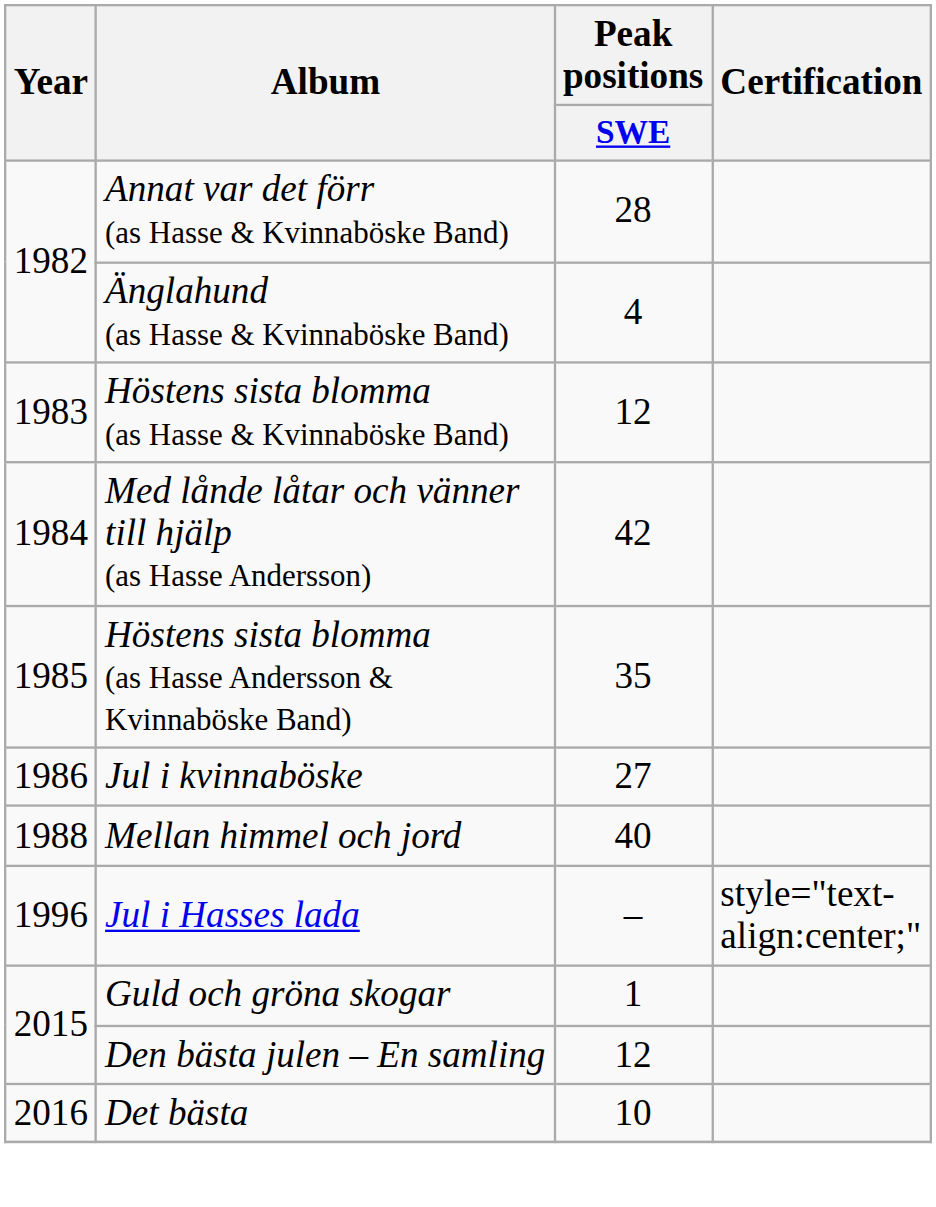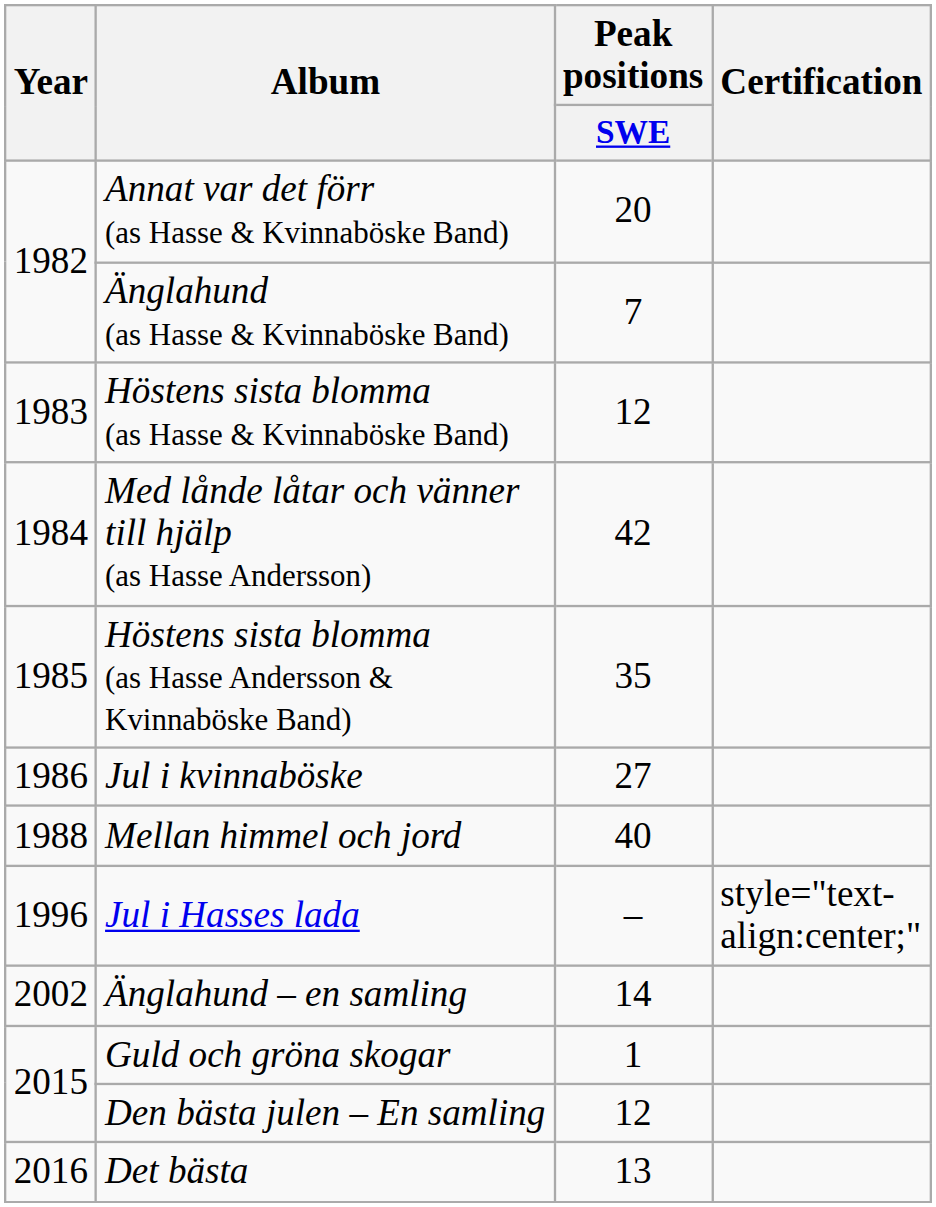(633, 210) 28 -> (633, 210) 20
(633, 311) 4 -> (633, 311) 7
+ row: (286, 994)
(633, 1112) 10 -> (633, 1171) 13
